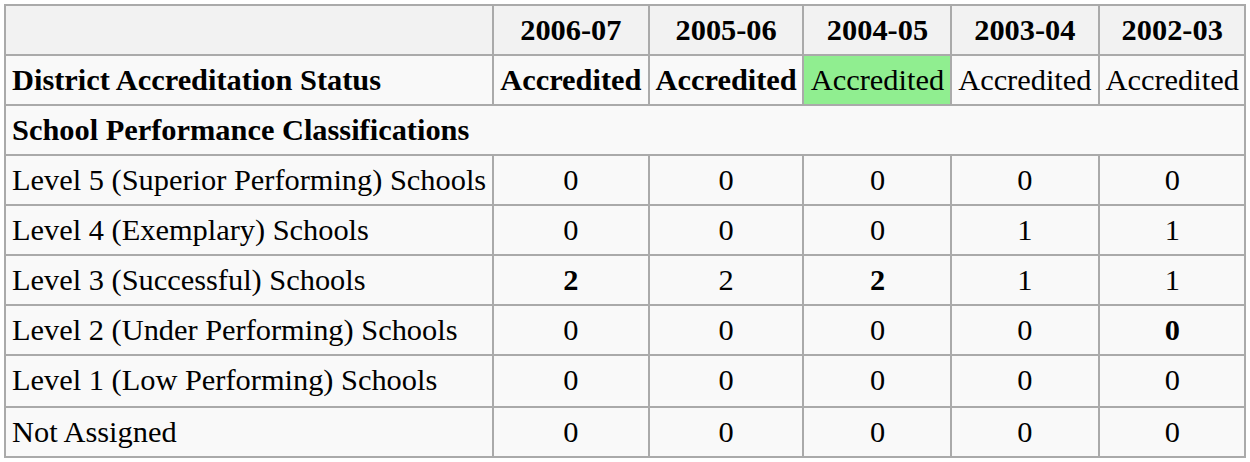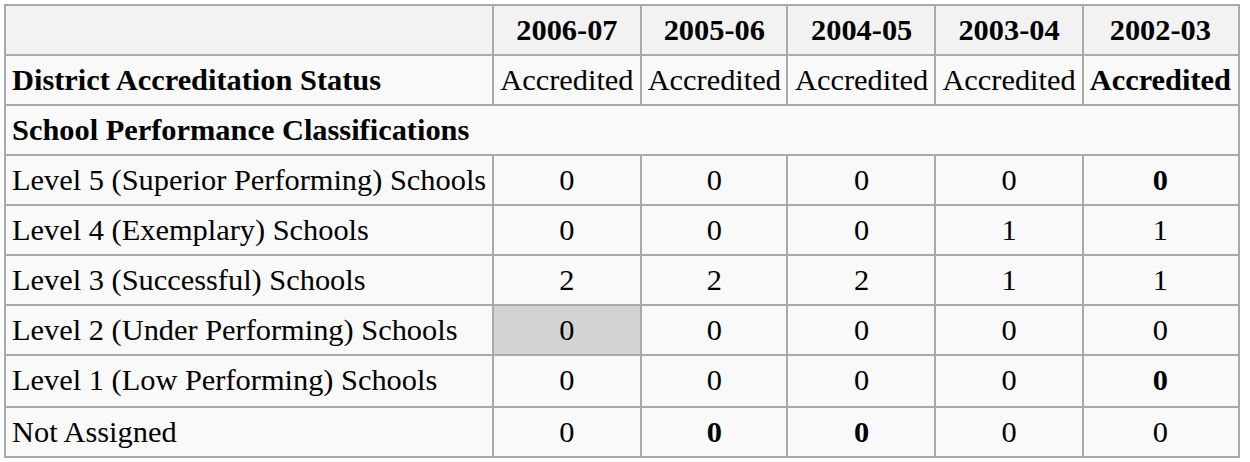(571, 79) bold -> (567, 79) normal
(726, 79) bold -> (714, 79) normal
(877, 79) lightgreen background -> (862, 79) no background
(1172, 79) normal -> (1160, 79) bold
(1172, 180) normal -> (1160, 180) bold
(571, 280) bold -> (567, 280) normal
(877, 280) bold -> (862, 280) normal
(571, 330) no background -> (567, 330) lightgrey background
(1172, 330) bold -> (1160, 330) normal
(1172, 380) normal -> (1160, 380) bold
(726, 430) normal -> (714, 430) bold
(877, 430) normal -> (862, 430) bold
